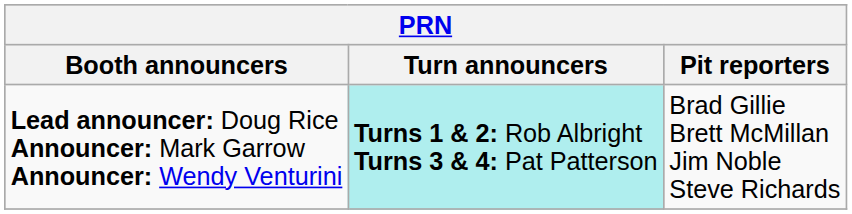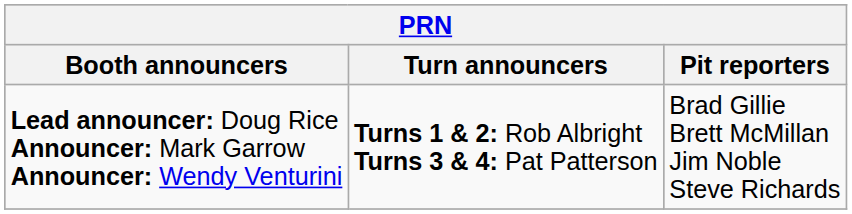(506, 147) paleturquoise background -> (506, 147) no background
